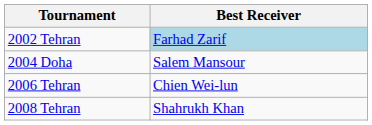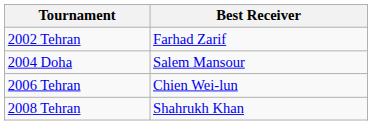(190, 39) lightblue background -> (190, 39) no background
